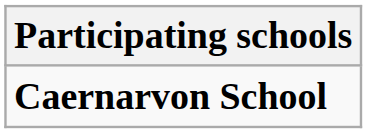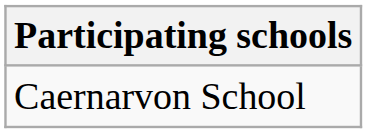(171, 95) bold -> (160, 95) normal
